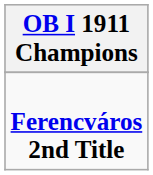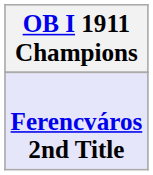(76, 134) no background -> (76, 134) lavender background
